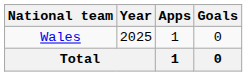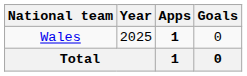(175, 38) normal -> (175, 38) bold
